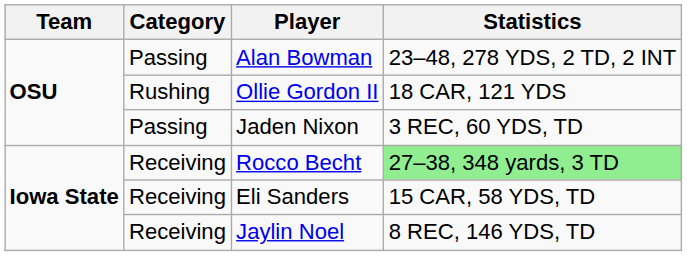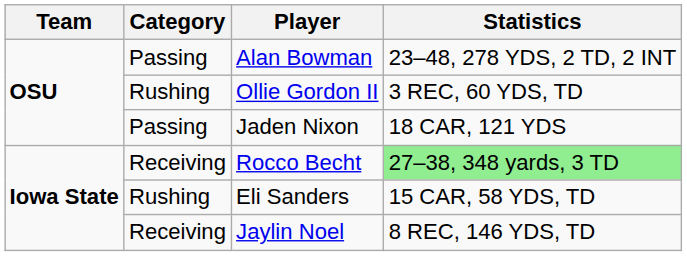(477, 92) 18 CAR, 121 YDS -> (486, 92) 3 REC, 60 YDS, TD
(486, 127) 3 REC, 60 YDS, TD -> (477, 127) 18 CAR, 121 YDS
(177, 197) Receiving -> (169, 197) Rushing
